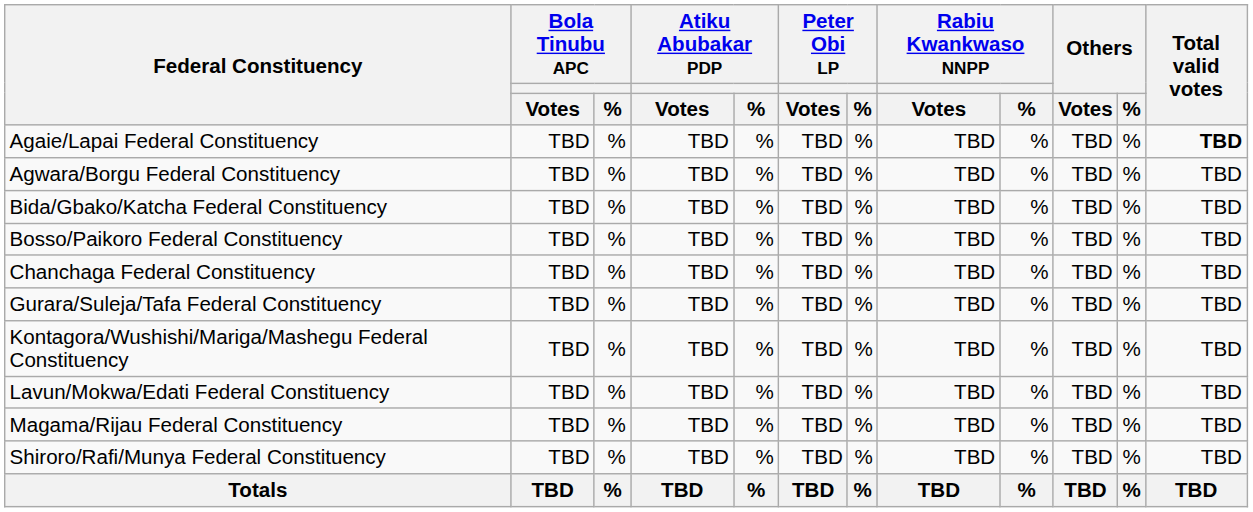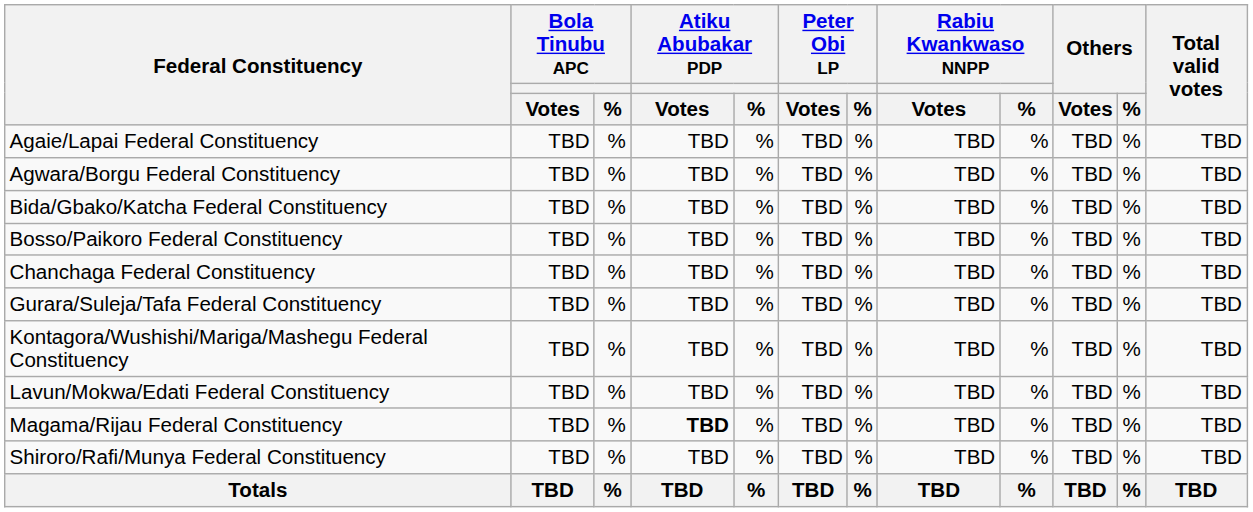(1221, 142) bold -> (1221, 142) normal
(708, 425) normal -> (708, 425) bold
